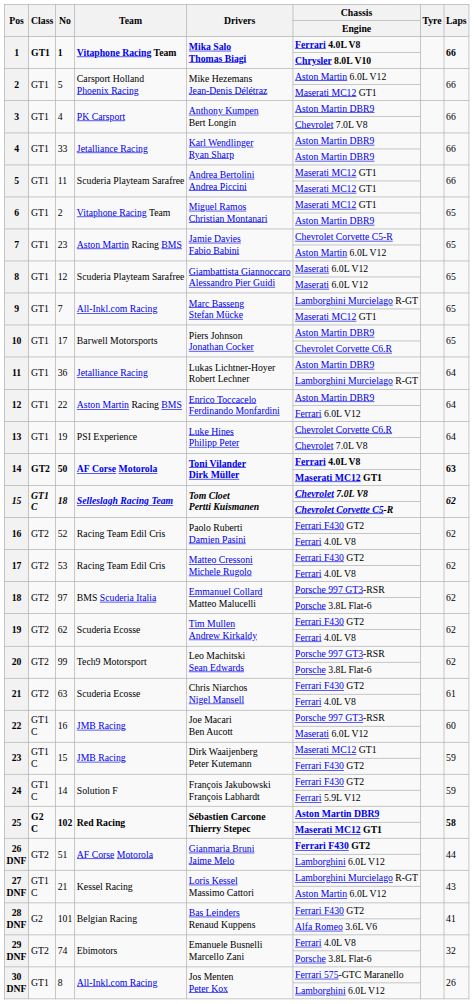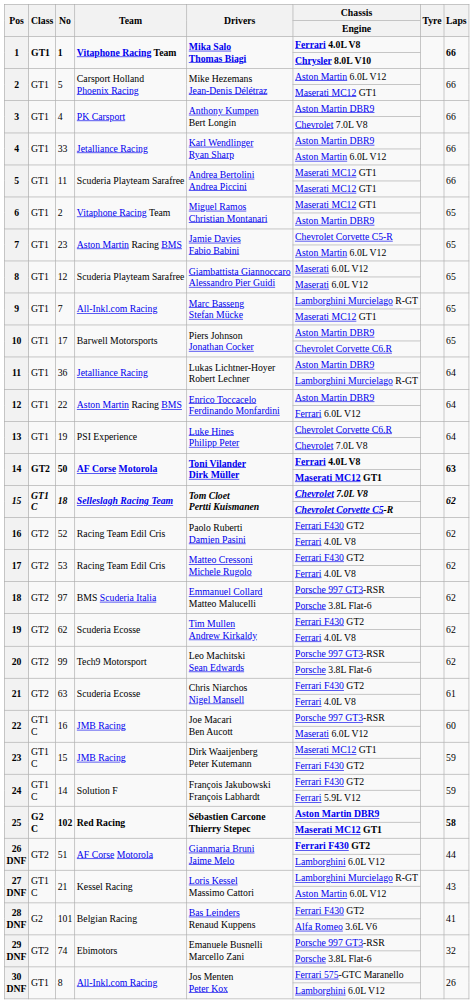(335, 157) Aston Martin DBR9 -> (341, 157) Aston Martin 6.0L V12
(325, 943) Ferrari 4.0L V8 -> (340, 943) Porsche 997 GT3-RSR
